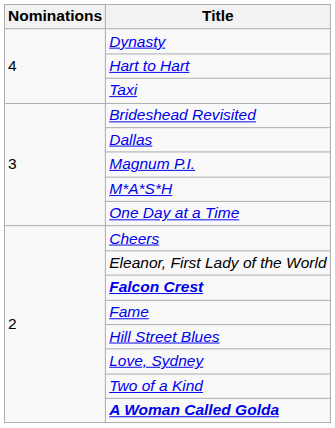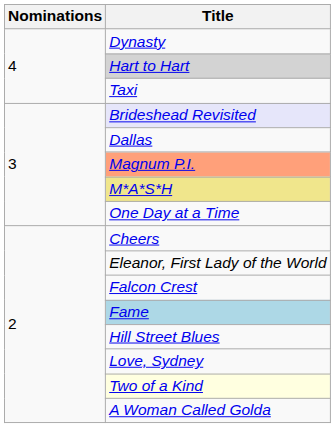(149, 66) no background -> (149, 66) lightgrey background
(183, 115) no background -> (183, 115) lavender background
(152, 164) no background -> (152, 164) lightsalmon background
(141, 189) no background -> (141, 189) khaki background
(156, 287) bold -> (153, 287) normal
(129, 312) no background -> (129, 312) lightblue background
(156, 386) no background -> (156, 386) lightyellow background
(194, 410) bold -> (190, 410) normal
